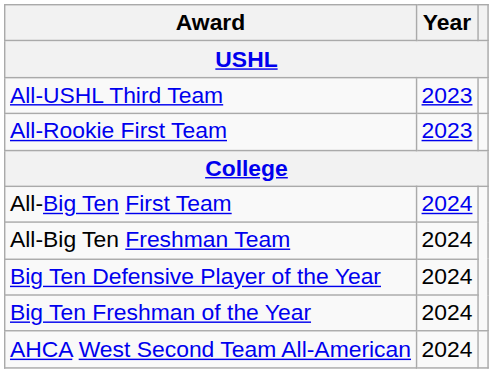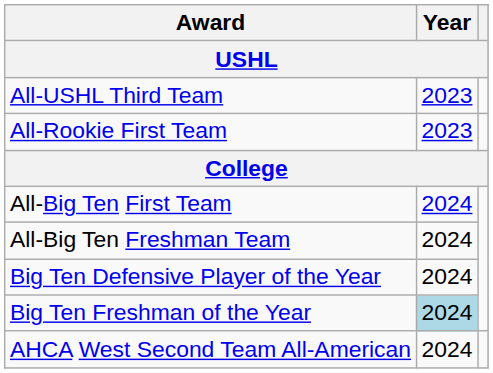(447, 312) no background -> (447, 312) lightblue background
